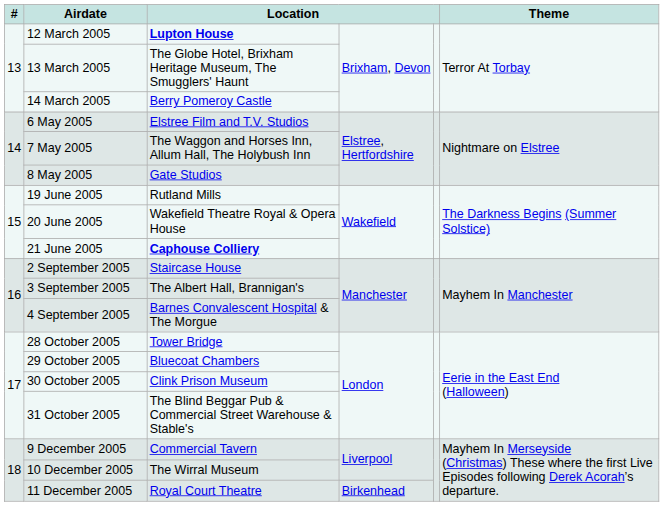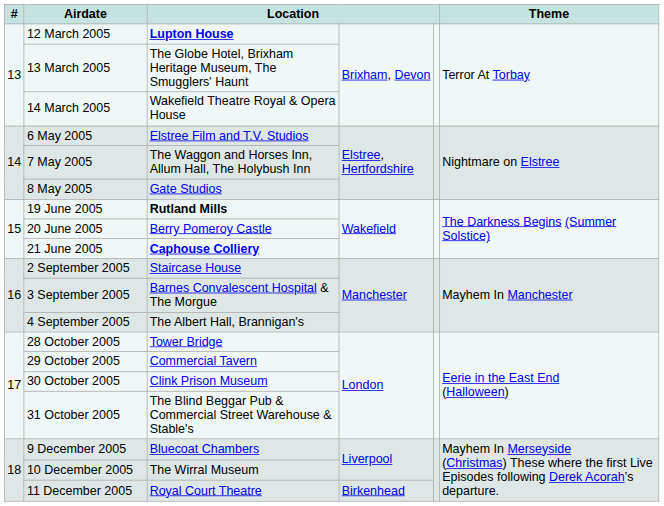(211, 101) Berry Pomeroy Castle -> (243, 108) Wakefield Theatre Royal & Opera House
(185, 195) normal -> (188, 209) bold
(243, 221) Wakefield Theatre Royal & Opera House -> (211, 228) Berry Pomeroy Castle
(227, 288) The Albert Hall, Brannigan's -> (239, 295) Barnes Convalescent Hospital & The Morgue
(239, 315) Barnes Convalescent Hospital & The Morgue -> (227, 322) The Albert Hall, Brannigan's
(204, 361) Bluecoat Chambers -> (203, 361) Commercial Tavern
(203, 449) Commercial Tavern -> (204, 449) Bluecoat Chambers
